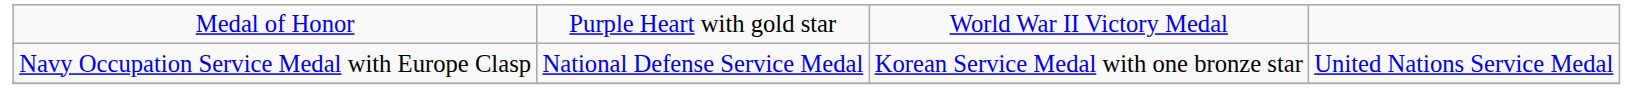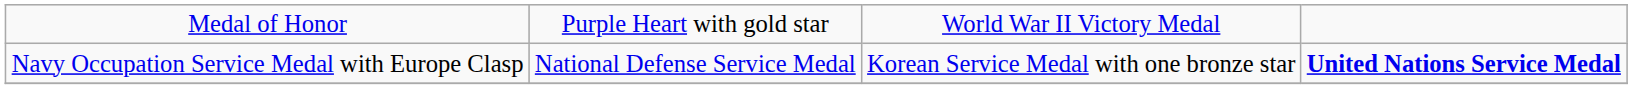(1464, 63) normal -> (1464, 63) bold
